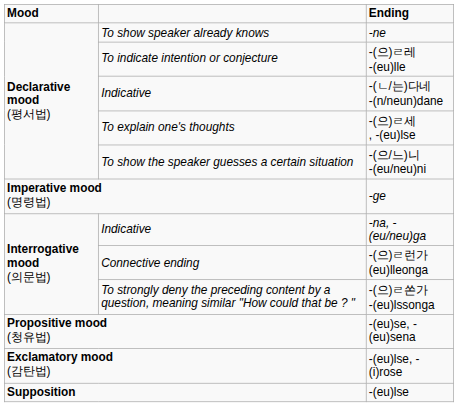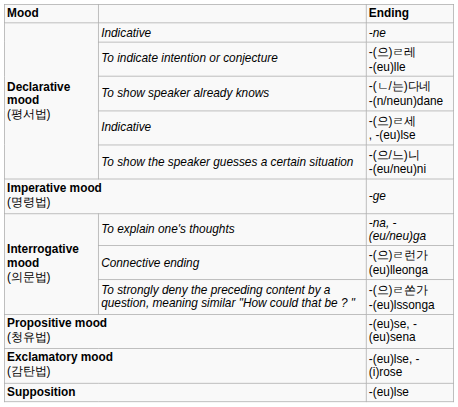(185, 32) To show speaker already knows -> (126, 32) Indicative
(126, 93) Indicative -> (185, 93) To show speaker already knows
(168, 127) To explain one's thoughts -> (126, 127) Indicative
(126, 229) Indicative -> (168, 229) To explain one's thoughts
